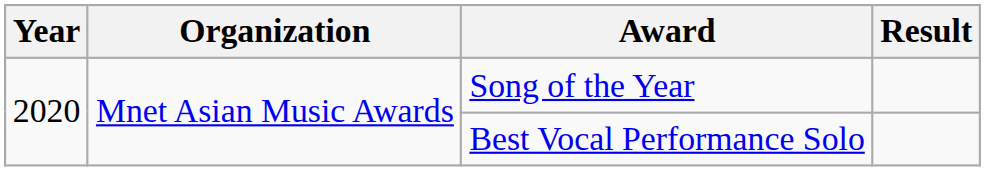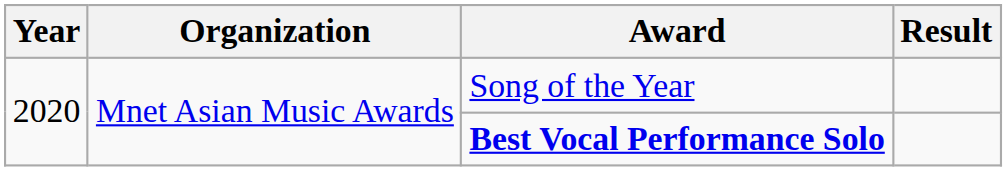(667, 138) normal -> (677, 138) bold
